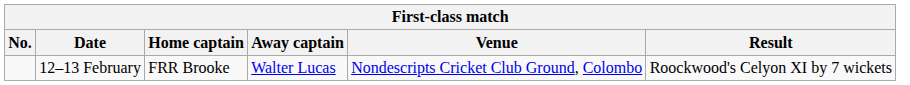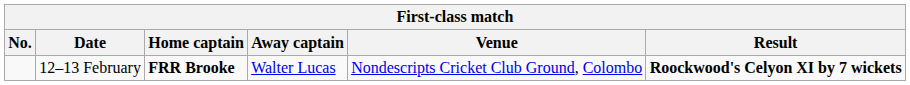(189, 67) normal -> (191, 67) bold
(771, 67) normal -> (776, 67) bold
